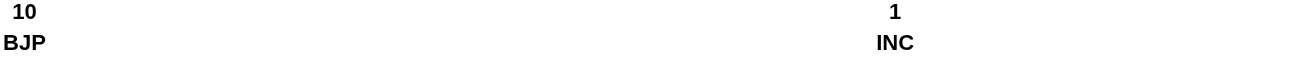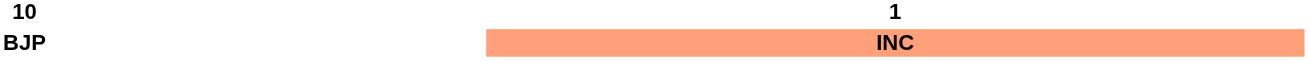(895, 42) no background -> (895, 42) lightsalmon background
